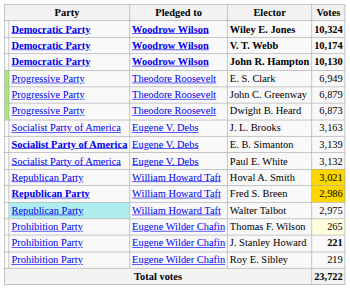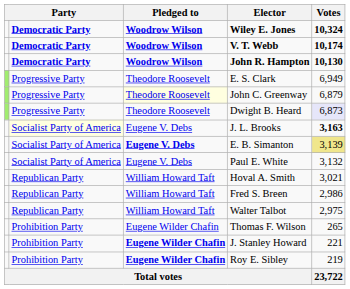(174, 95) no background -> (168, 95) lightyellow background
(331, 111) no background -> (331, 111) lavender background
(66, 128) no background -> (66, 128) lightyellow background
(331, 128) normal -> (331, 128) bold
(69, 144) bold -> (66, 144) normal
(165, 144) normal -> (160, 144) bold
(331, 144) no background -> (331, 144) khaki background
(331, 177) gold background -> (331, 177) no background
(51, 194) bold -> (47, 194) normal
(331, 194) gold background -> (331, 194) no background
(47, 210) paleturquoise background -> (47, 210) no background
(335, 227) lightyellow background -> (335, 227) no background
(179, 243) normal -> (175, 243) bold
(335, 243) bold -> (335, 243) normal
(179, 260) normal -> (175, 260) bold
